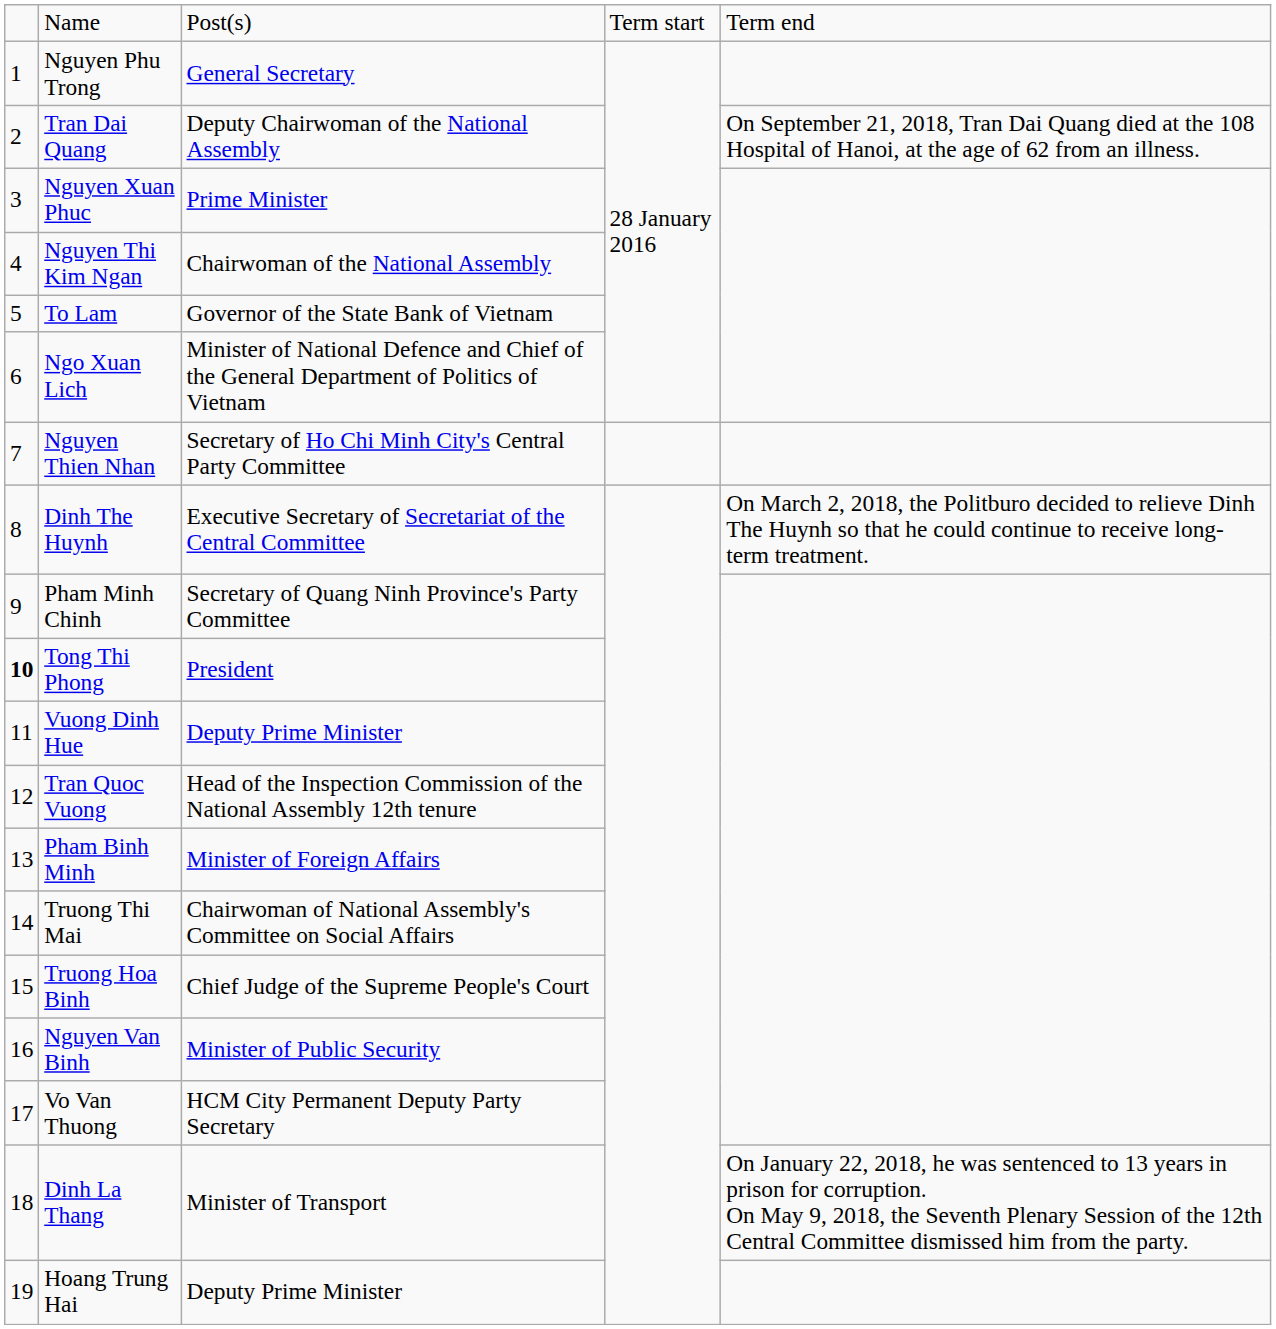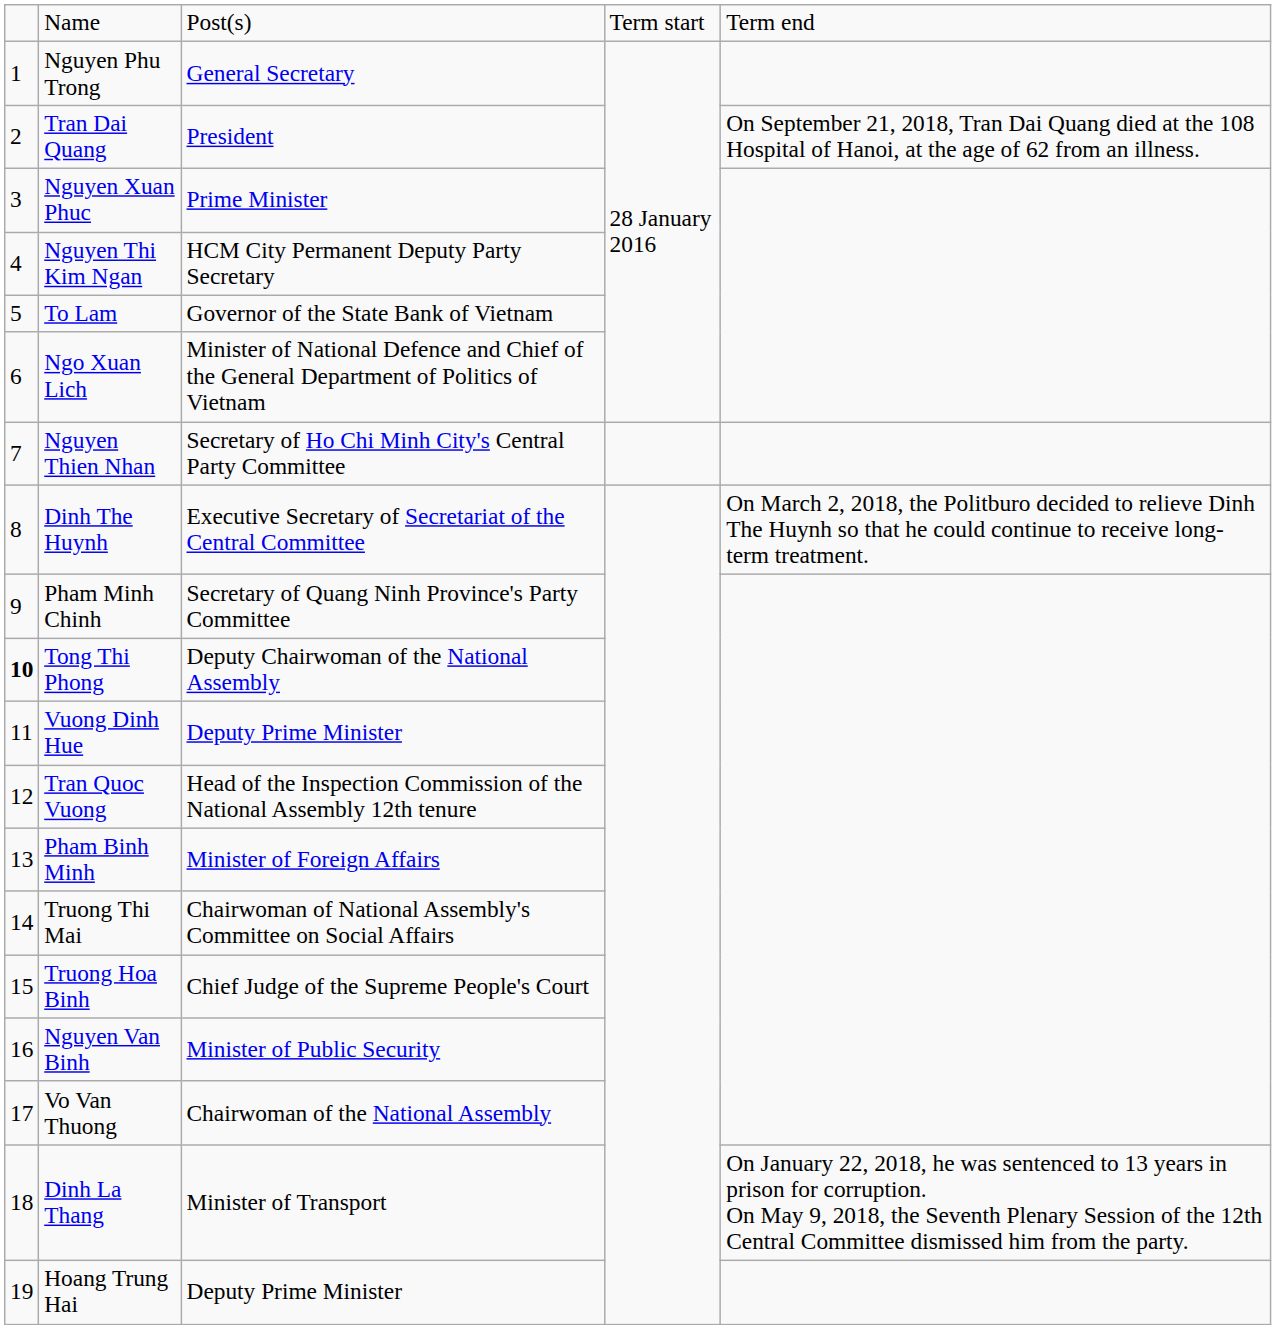(357, 136) Deputy Chairwoman of the National Assembly -> (230, 136) President
(369, 263) Chairwoman of the National Assembly -> (354, 263) HCM City Permanent Deputy Party Secretary
(230, 669) President -> (357, 669) Deputy Chairwoman of the National Assembly
(354, 1112) HCM City Permanent Deputy Party Secretary -> (369, 1112) Chairwoman of the National Assembly
